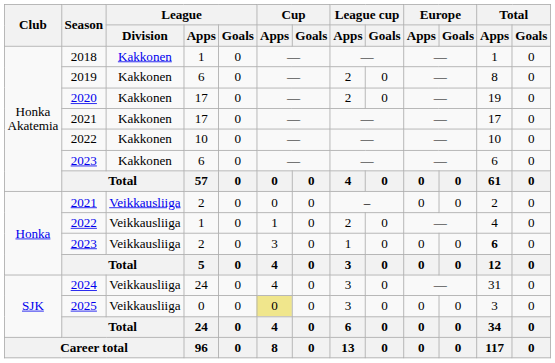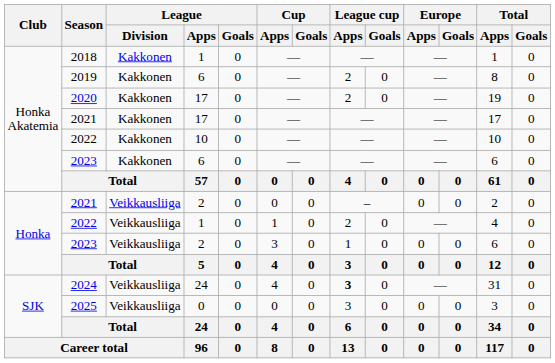(495, 243) bold -> (495, 243) normal
(348, 285) normal -> (348, 285) bold
(275, 306) khaki background -> (275, 306) no background
